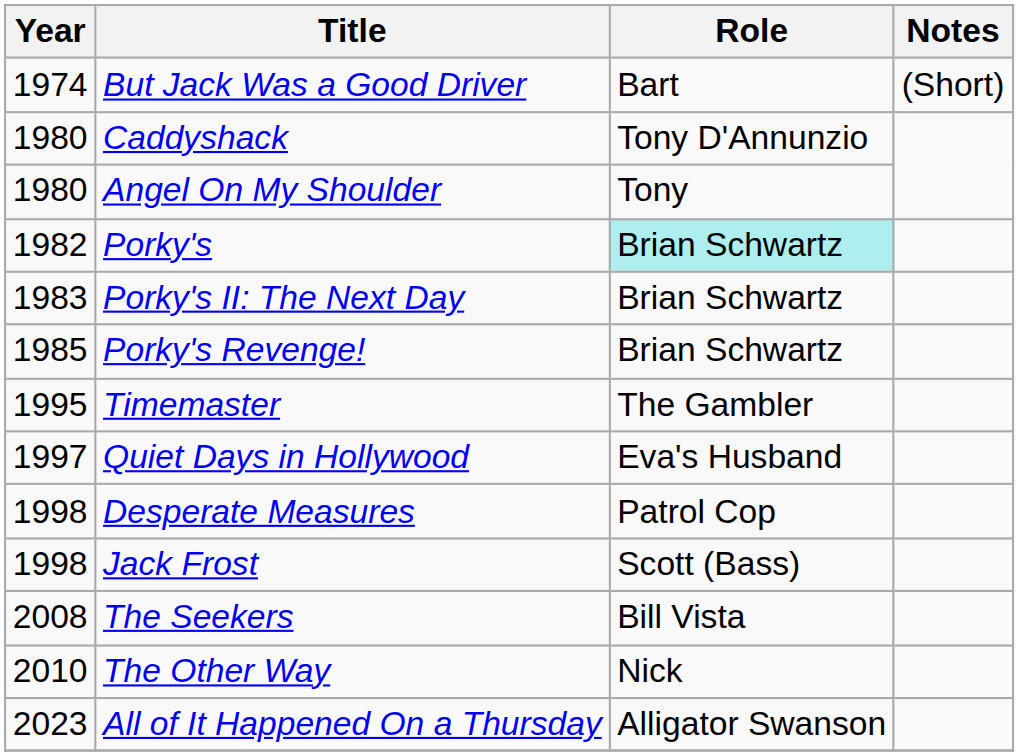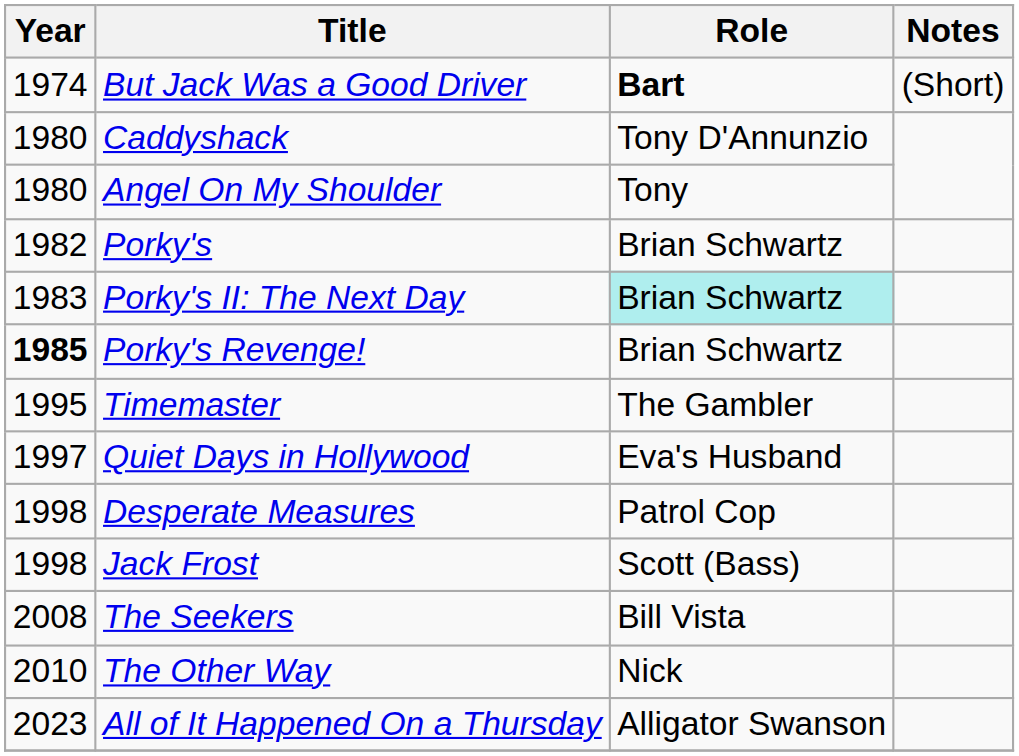(648, 84) normal -> (651, 84) bold
(730, 244) paleturquoise background -> (730, 244) no background
(730, 297) no background -> (730, 297) paleturquoise background
(50, 350) normal -> (50, 350) bold
